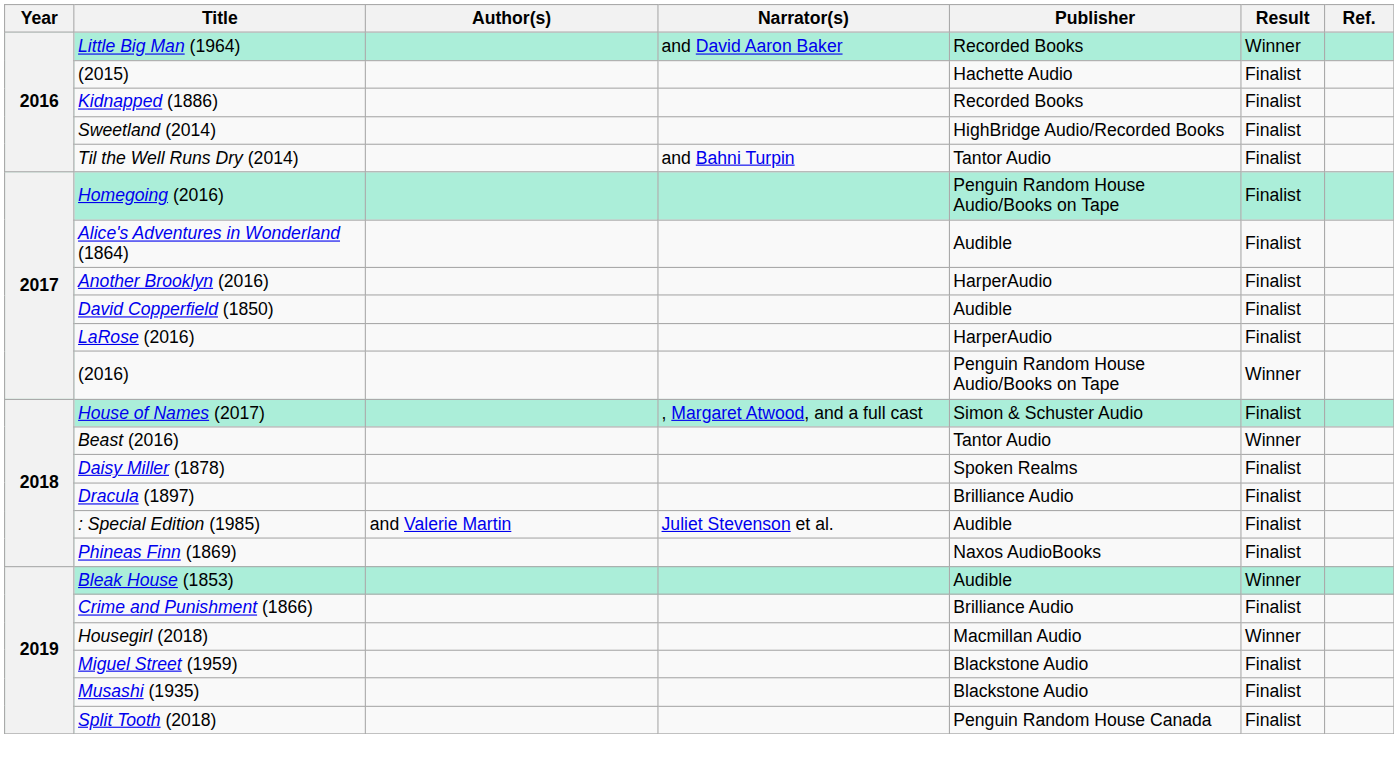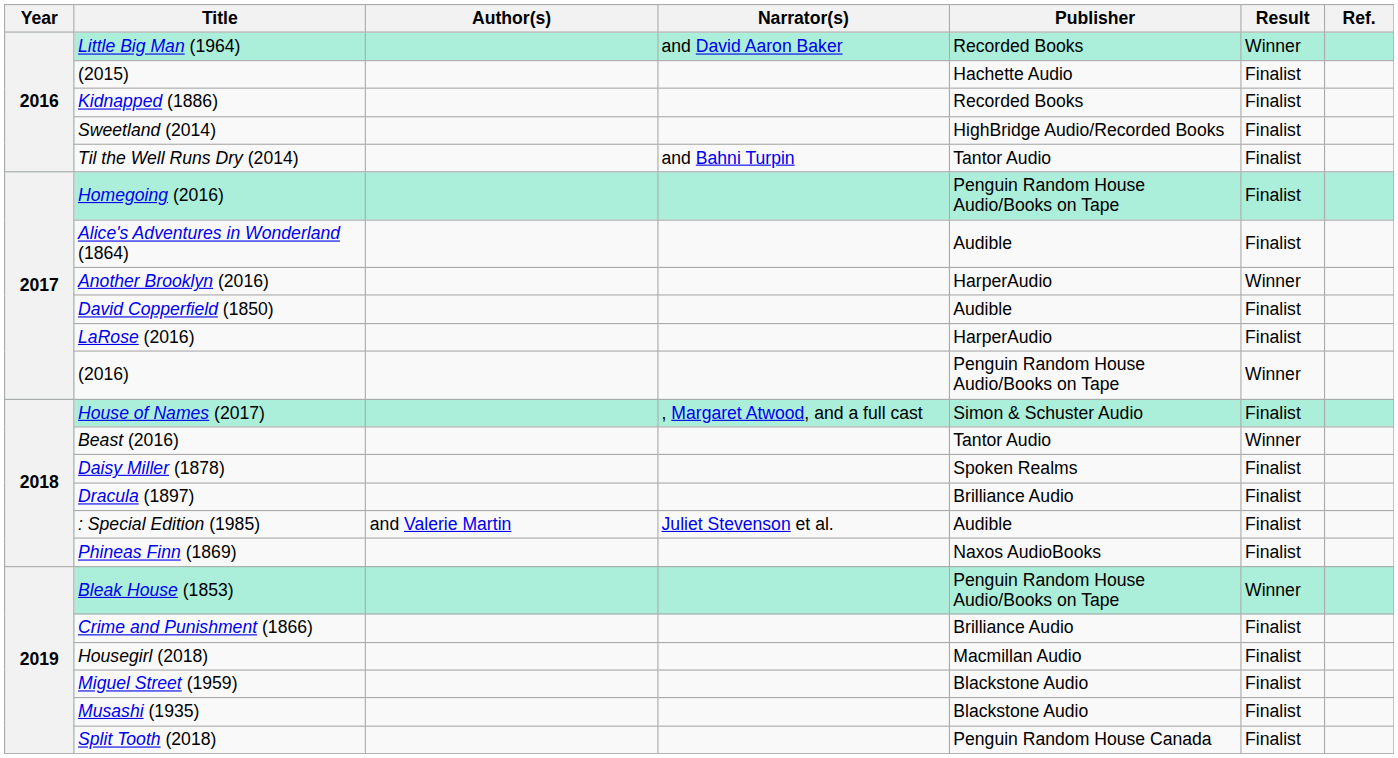(1273, 281) Finalist -> (1273, 281) Winner
(983, 580) Audible -> (1049, 590) Penguin Random House Audio/Books on Tape
(1273, 636) Winner -> (1273, 655) Finalist
